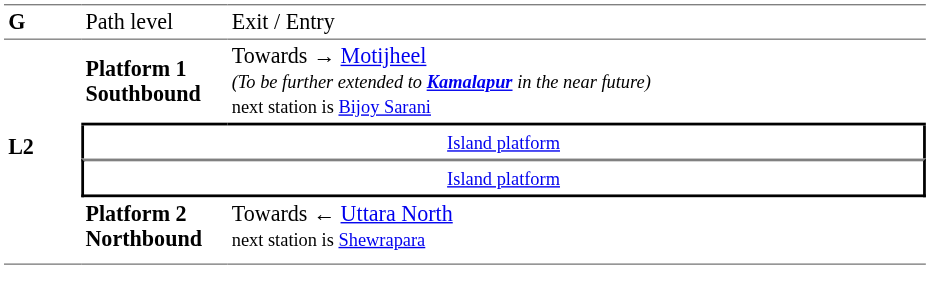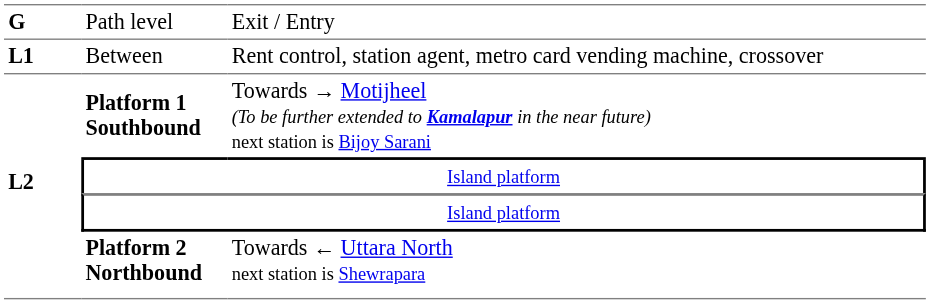+ row: (124, 56)
